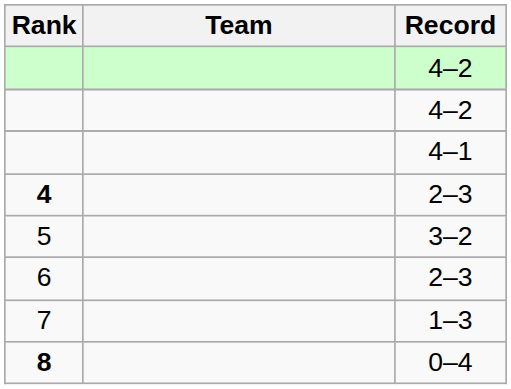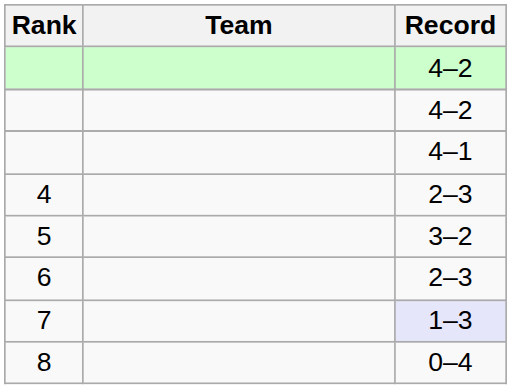(44, 194) bold -> (44, 194) normal
(450, 320) no background -> (450, 320) lavender background
(44, 362) bold -> (44, 362) normal
